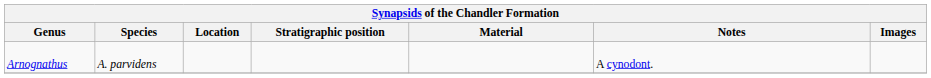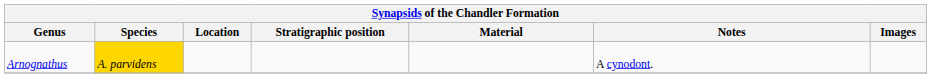(127, 63) no background -> (127, 63) gold background
